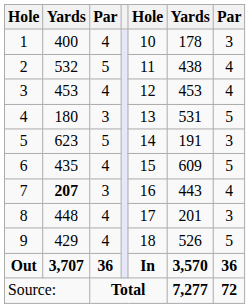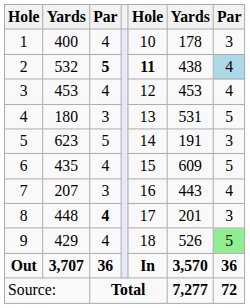(105, 66) normal -> (105, 66) bold
(148, 66) normal -> (148, 66) bold
(229, 66) no background -> (229, 66) lightblue background
(66, 191) bold -> (66, 191) normal
(105, 215) normal -> (105, 215) bold
(229, 240) no background -> (229, 240) lightgreen background
